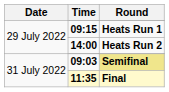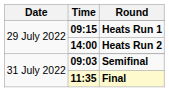(125, 62) khaki background -> (125, 62) no background
